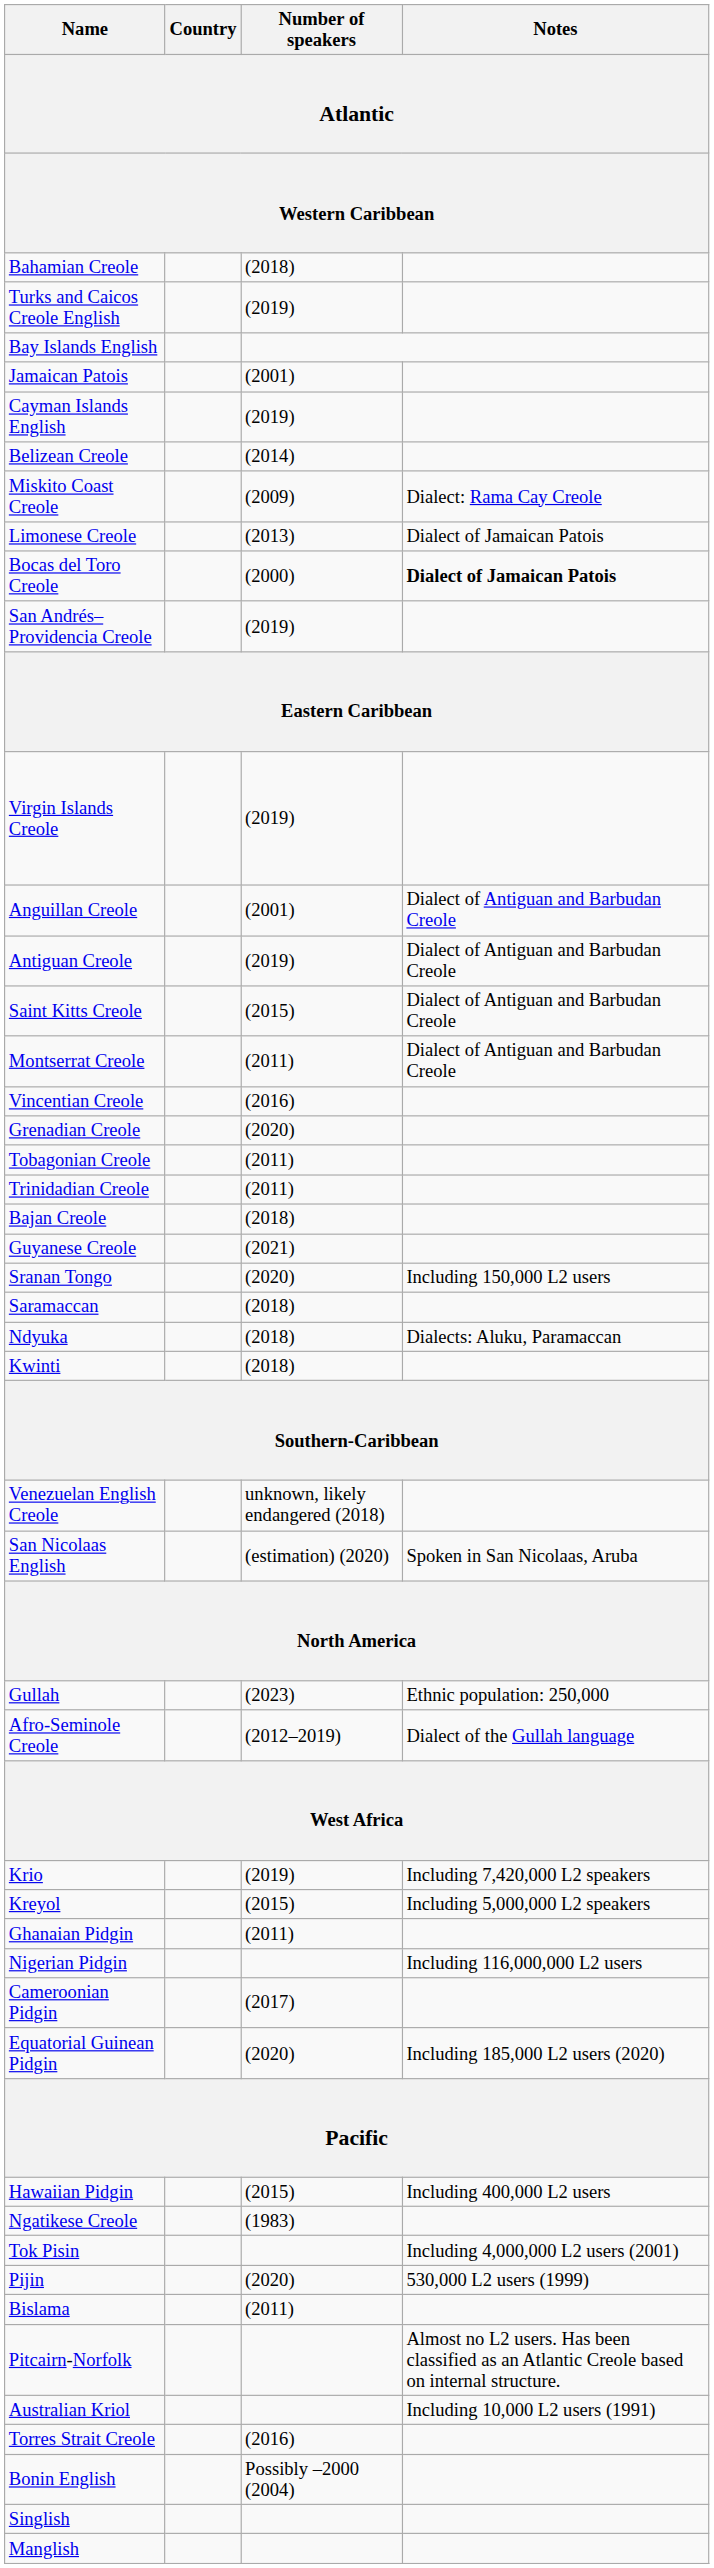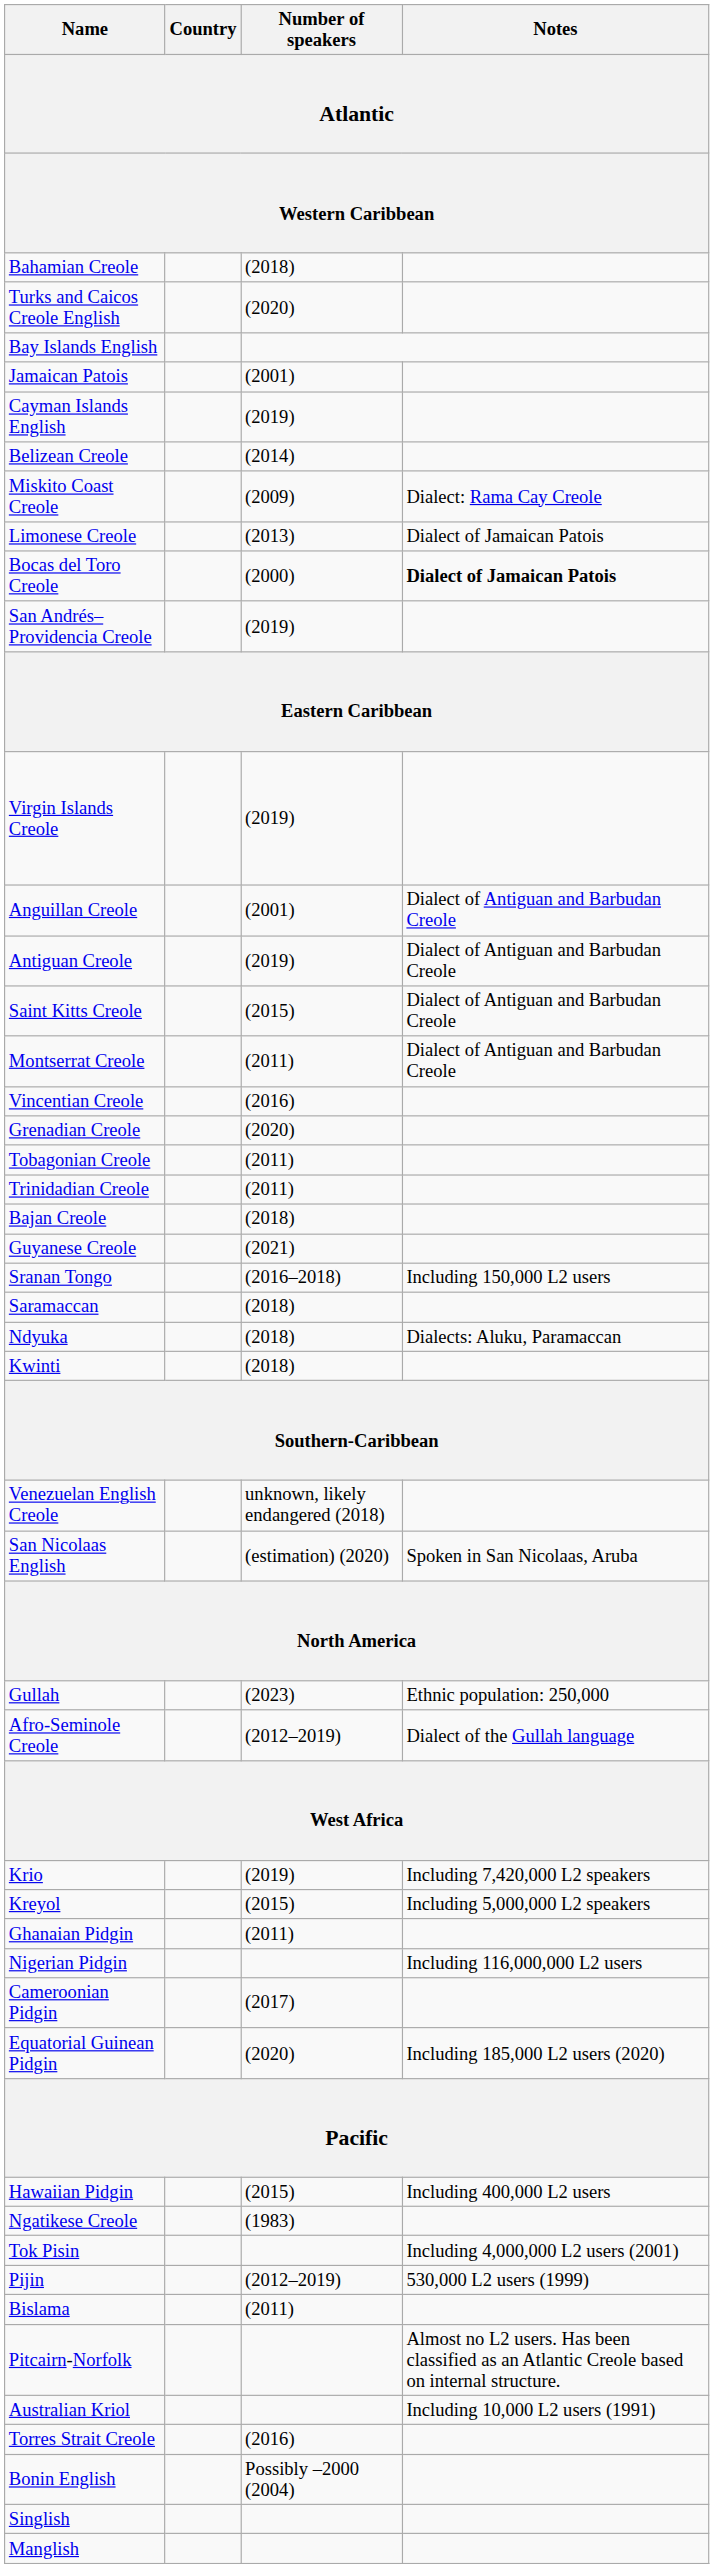(270, 307) (2019) -> (270, 307) (2020)
(270, 1277) (2020) -> (293, 1277) (2016–2018)
(270, 2279) (2020) -> (293, 2279) (2012–2019)
